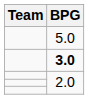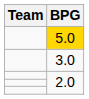(65, 37) no background -> (65, 37) gold background
(65, 60) bold -> (65, 60) normal
